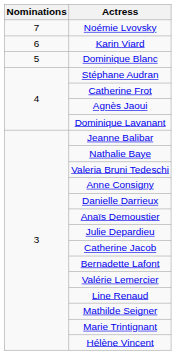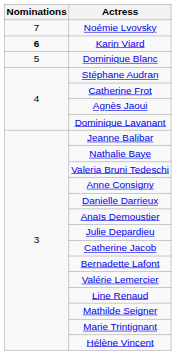(37, 43) normal -> (37, 43) bold
